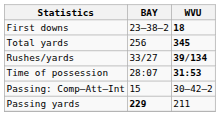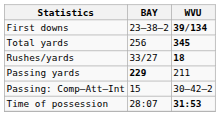(179, 28) 18 -> (190, 28) 39/134
(190, 58) 39/134 -> (179, 58) 18
rows swapped: (43, 104) <-> (57, 73)
